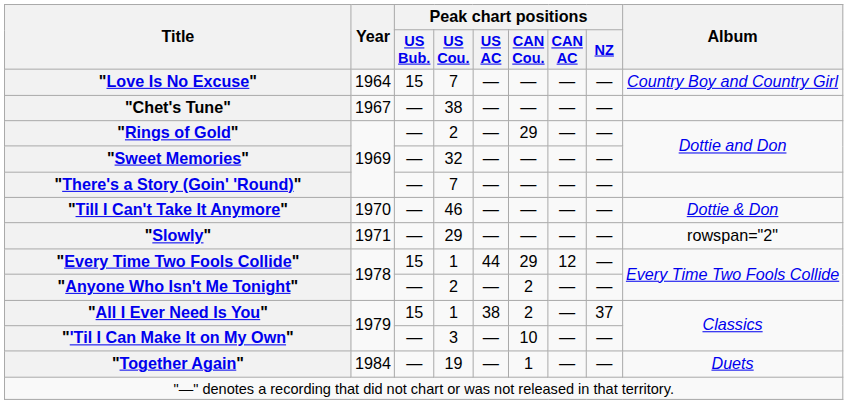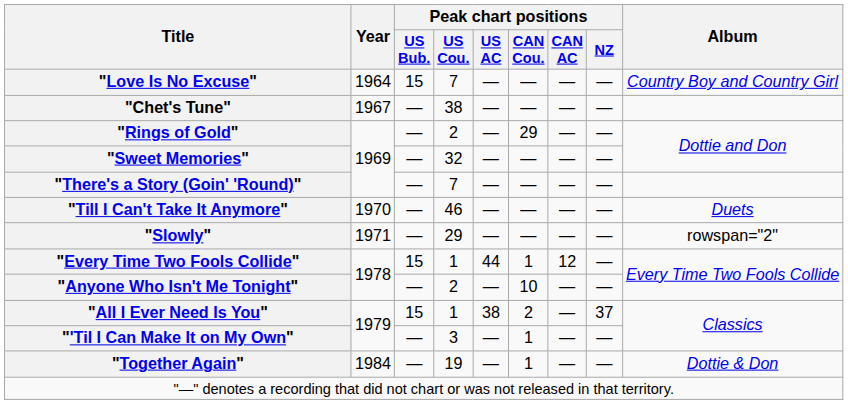(733, 210) Dottie & Don -> (733, 210) Duets
(528, 261) 29 -> (528, 261) 1
(528, 287) 2 -> (528, 287) 10
(528, 338) 10 -> (528, 338) 1
(733, 363) Duets -> (733, 363) Dottie & Don
